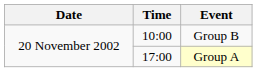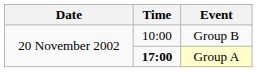(157, 56) normal -> (157, 56) bold
